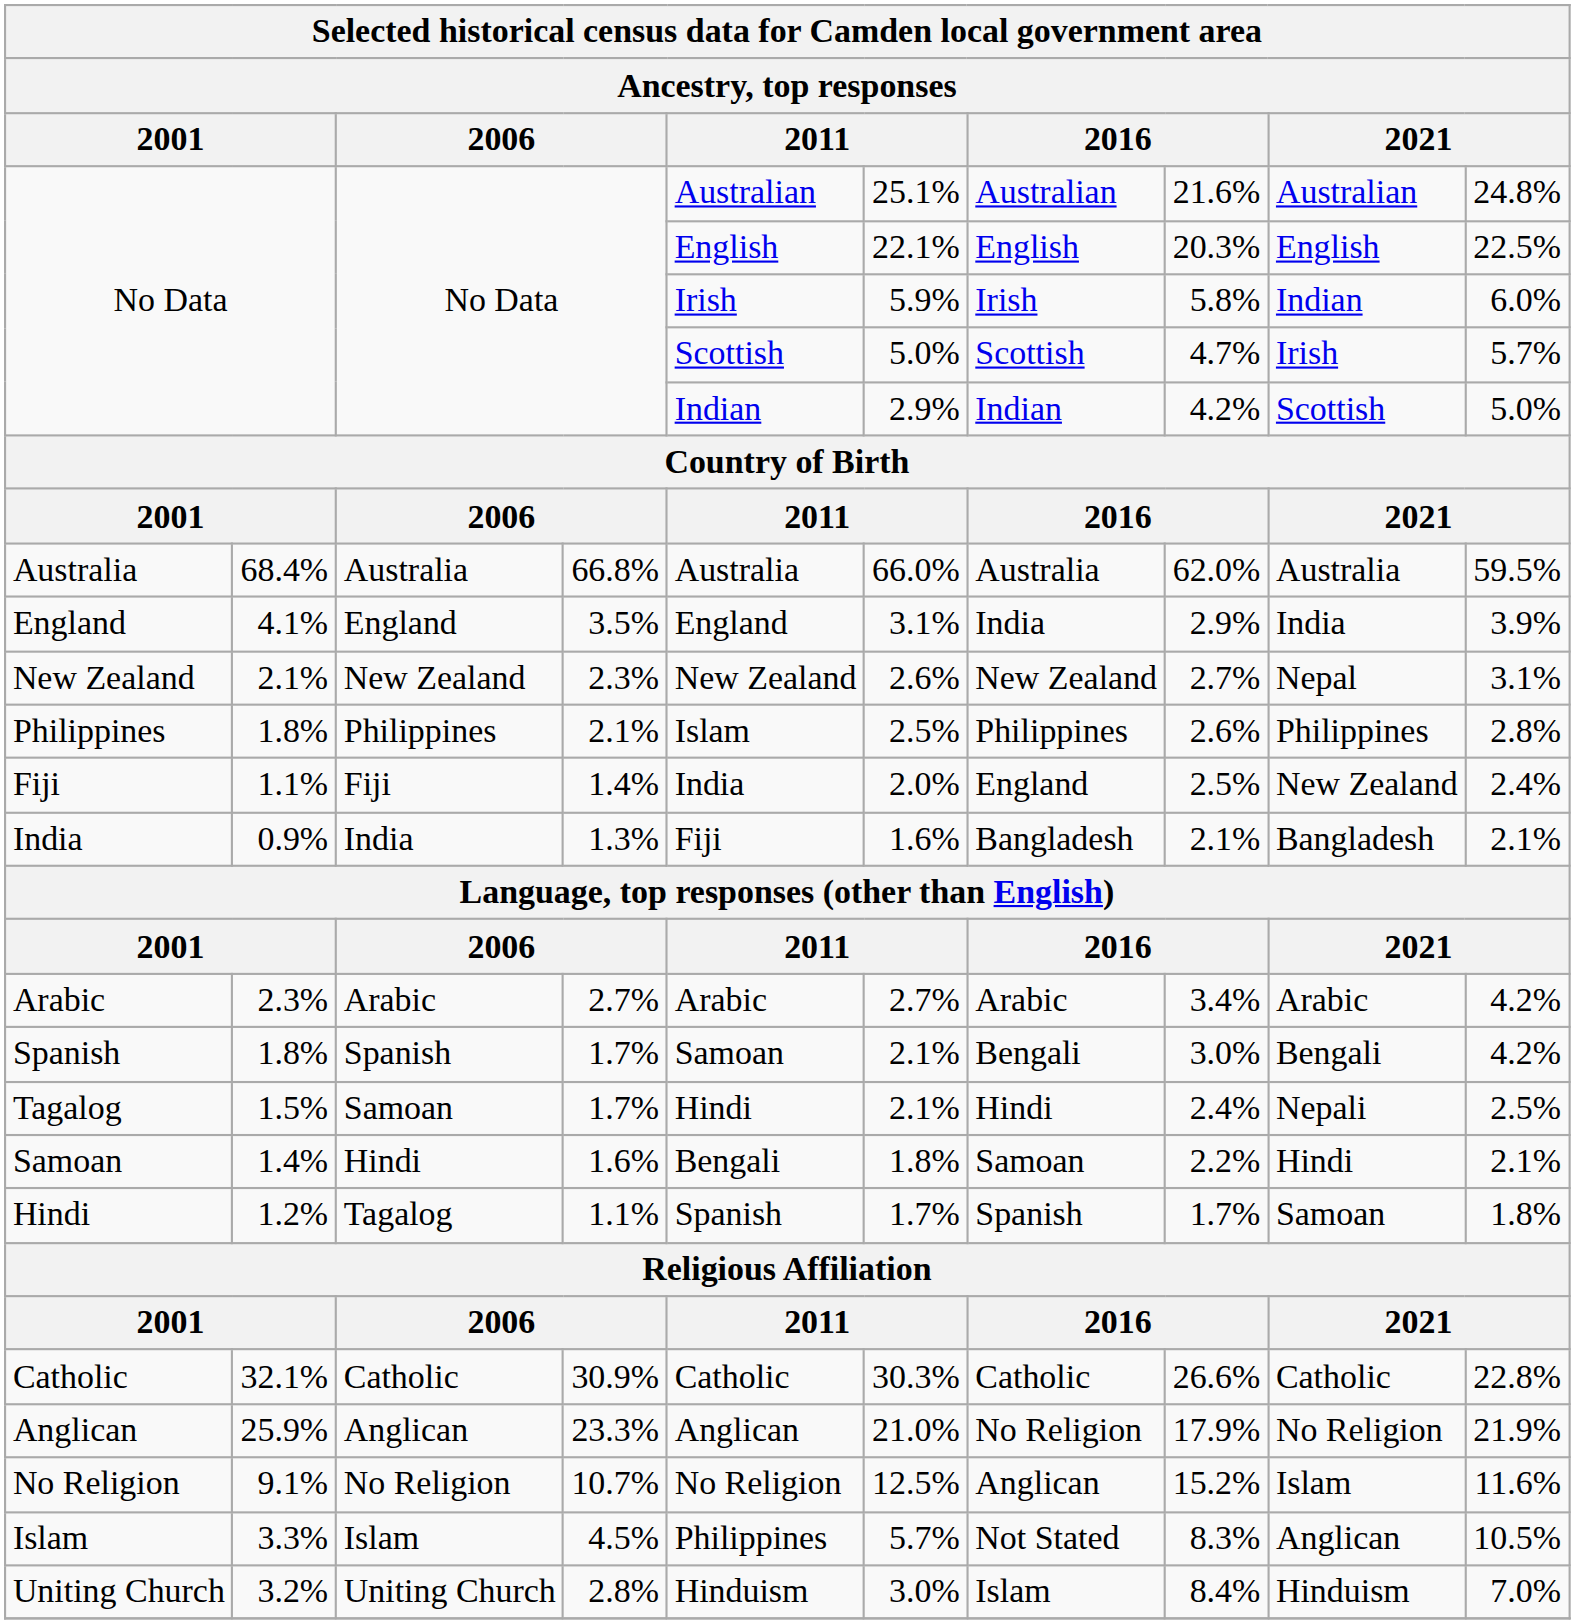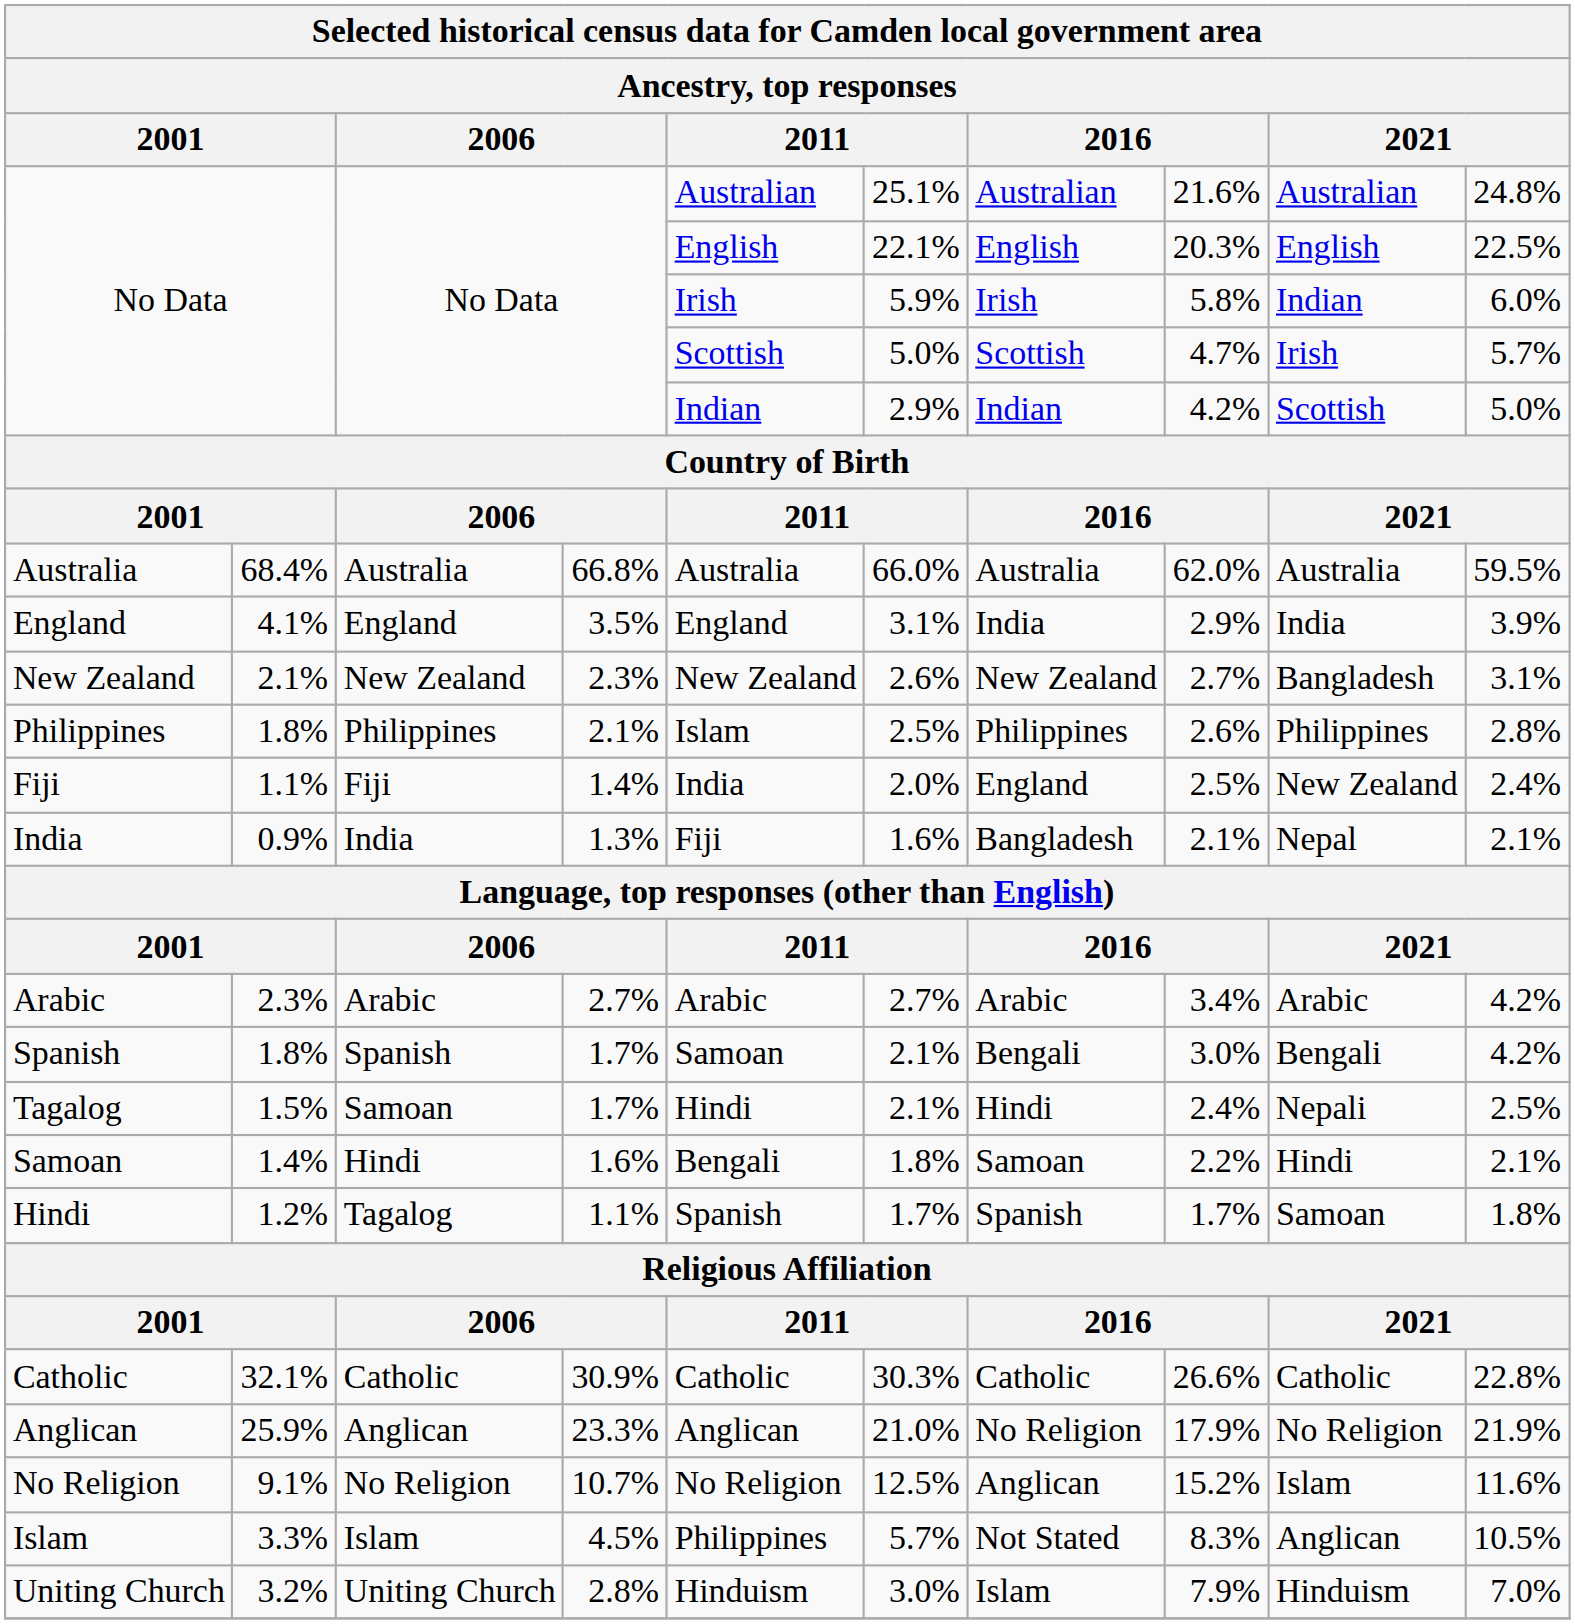(1316, 676) Nepal -> (1355, 676) Bangladesh
(1355, 838) Bangladesh -> (1316, 838) Nepal
(1225, 1591) 8.4% -> (1225, 1591) 7.9%
